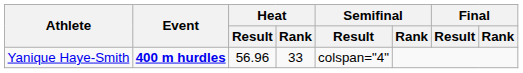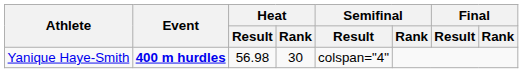(252, 58) 56.96 -> (252, 58) 56.98
(295, 58) 33 -> (295, 58) 30
